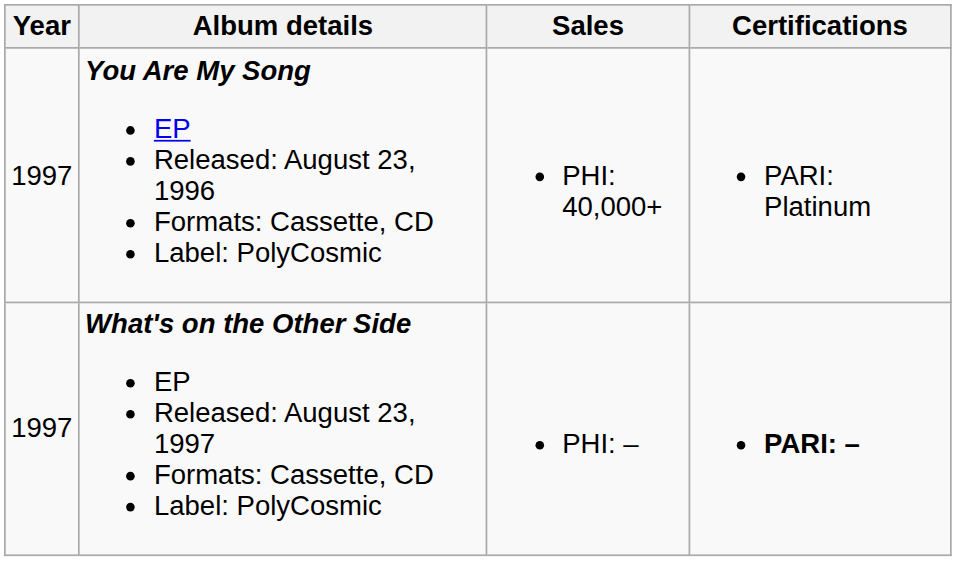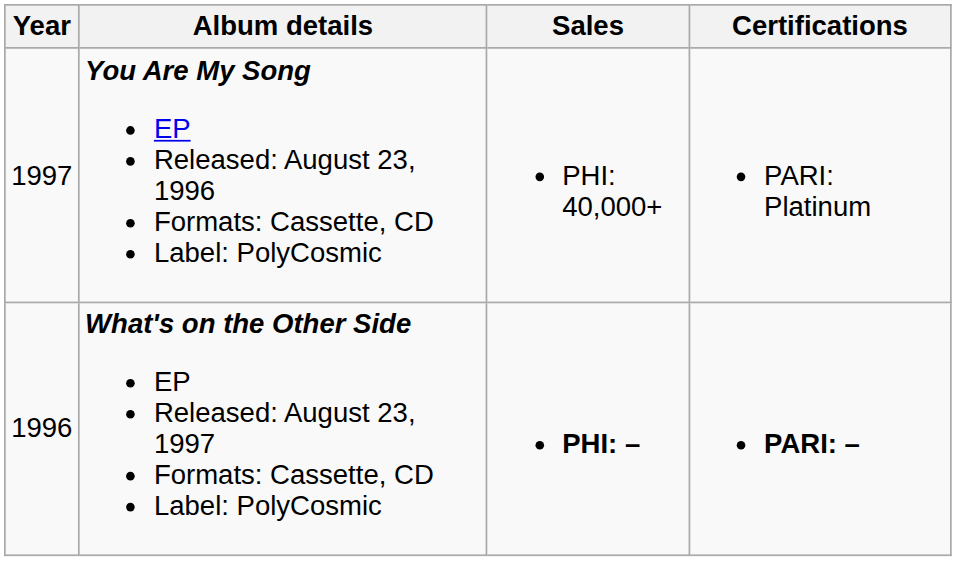(42, 428) 1997 -> (42, 428) 1996
(588, 444) normal -> (588, 444) bold
